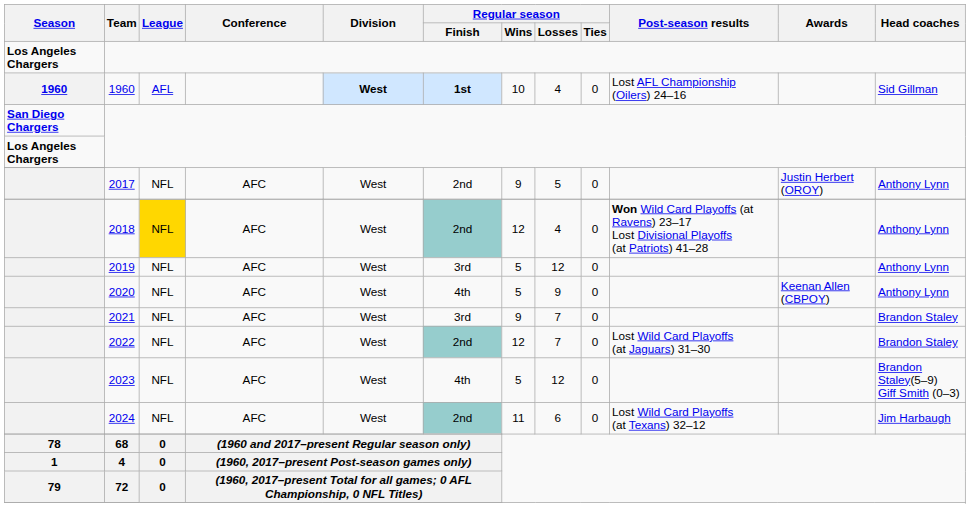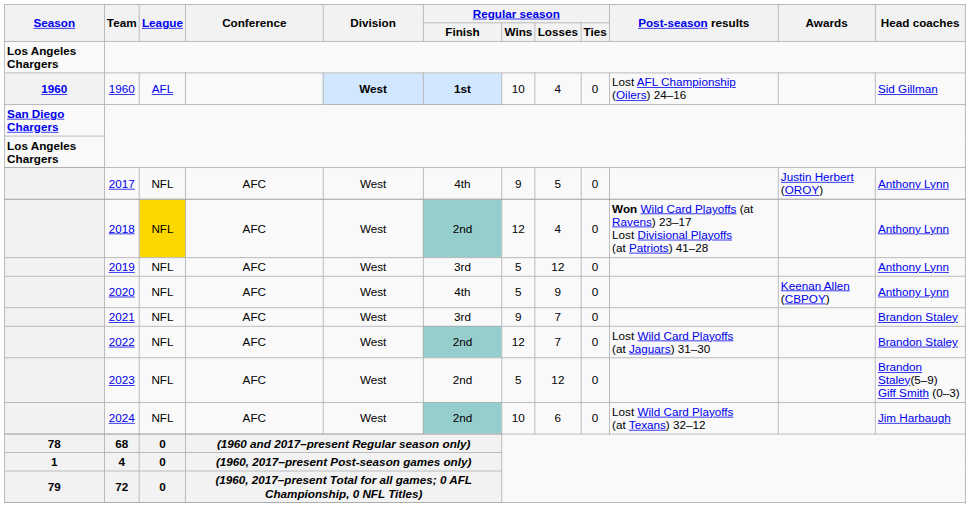(462, 184) 2nd -> (462, 184) 4th
(462, 380) 4th -> (462, 380) 2nd
(518, 418) 11 -> (518, 418) 10
